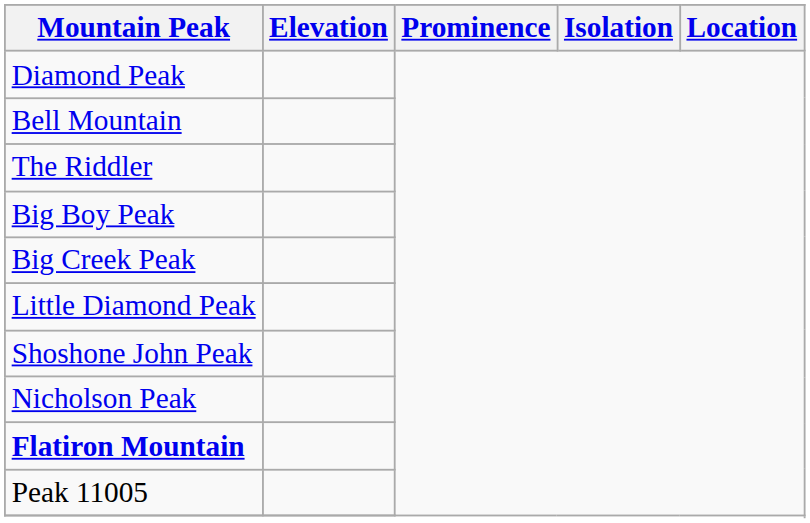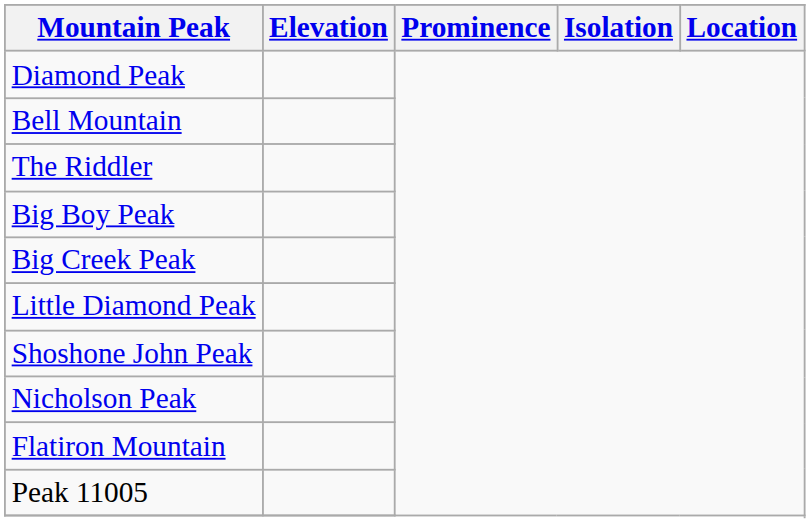(128, 445) bold -> (119, 445) normal
